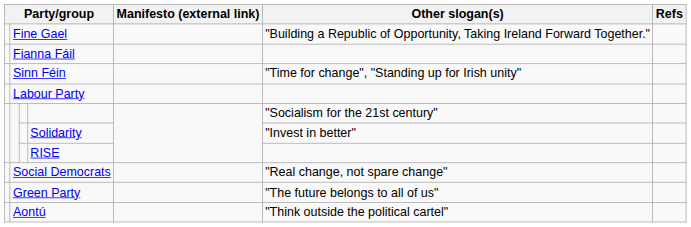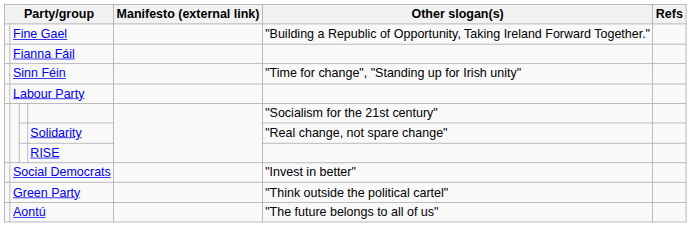(311, 133) "Invest in better" -> (356, 133) "Real change, not spare change"
(356, 172) "Real change, not spare change" -> (311, 172) "Invest in better"
(352, 192) "The future belongs to all of us" -> (357, 192) "Think outside the political cartel"
(357, 212) "Think outside the political cartel" -> (352, 212) "The future belongs to all of us"
